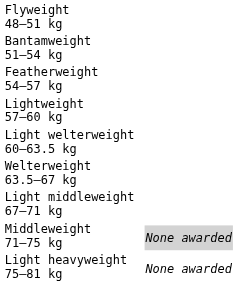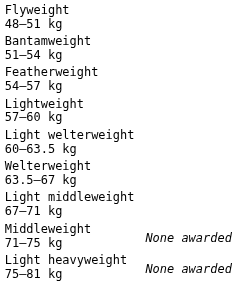(189, 238) lightgrey background -> (189, 238) no background
